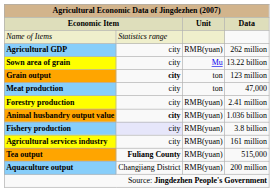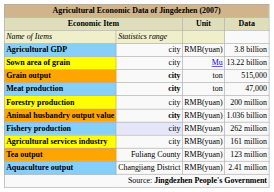(249, 50) 262 million -> (251, 50) 3.8 billion
(249, 76) 123 million -> (254, 76) 515,000
(175, 89) normal -> (174, 89) bold
(248, 102) 2.41 million -> (249, 102) 200 million
(251, 128) 3.8 billion -> (249, 128) 262 million
(154, 154) bold -> (156, 154) normal
(254, 154) 515,000 -> (249, 154) 123 million
(249, 167) 200 million -> (248, 167) 2.41 million
